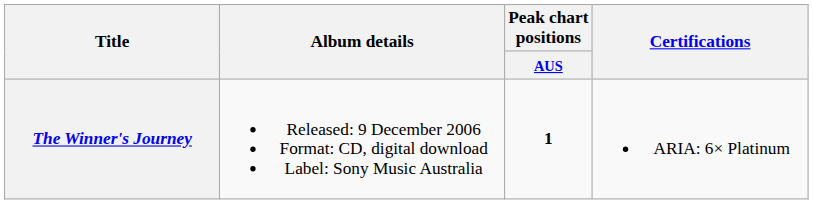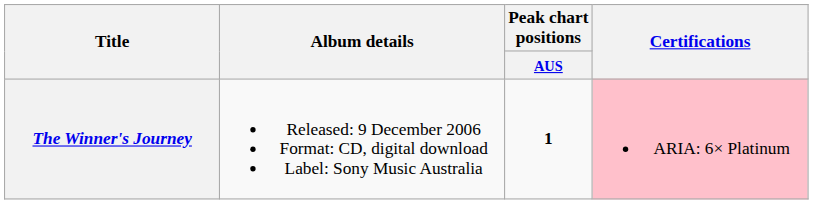(700, 149) no background -> (700, 149) pink background
